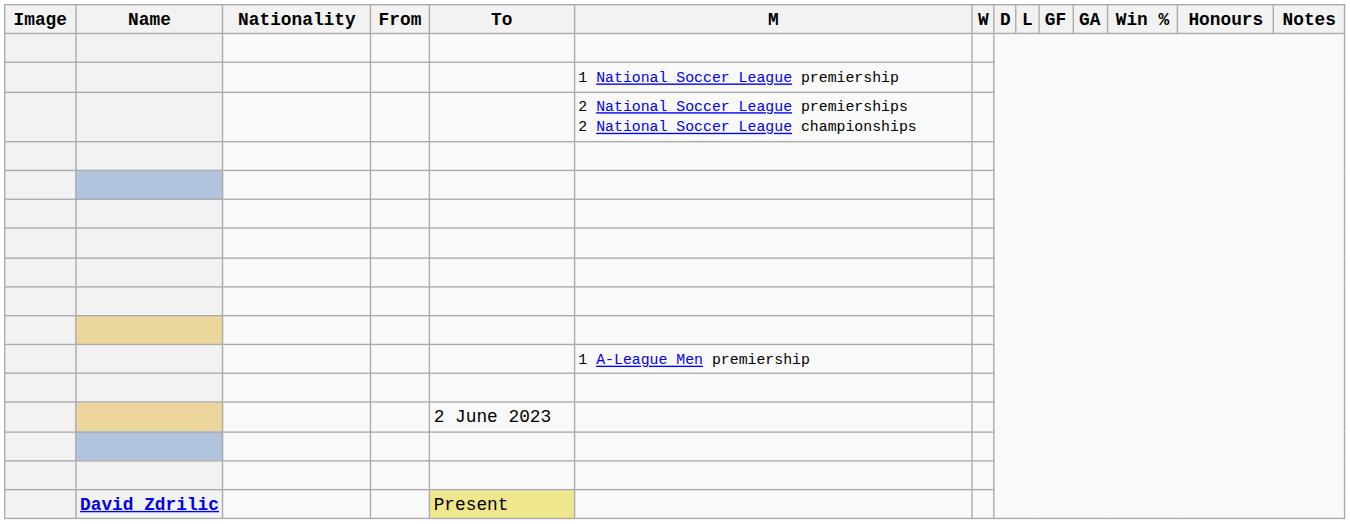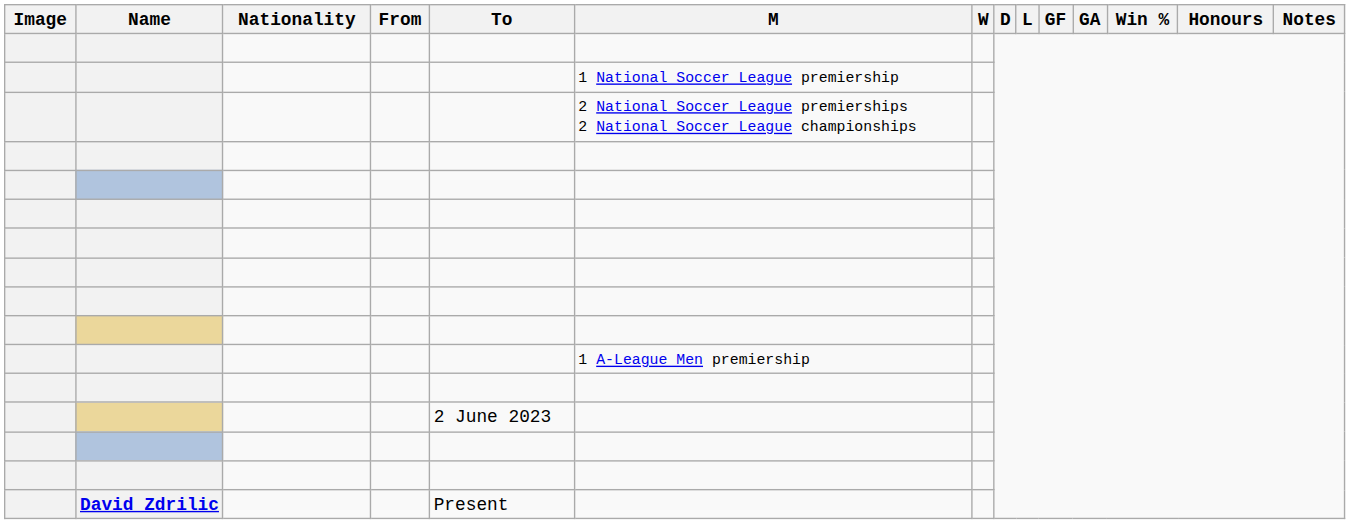(471, 504) khaki background -> (471, 504) no background
